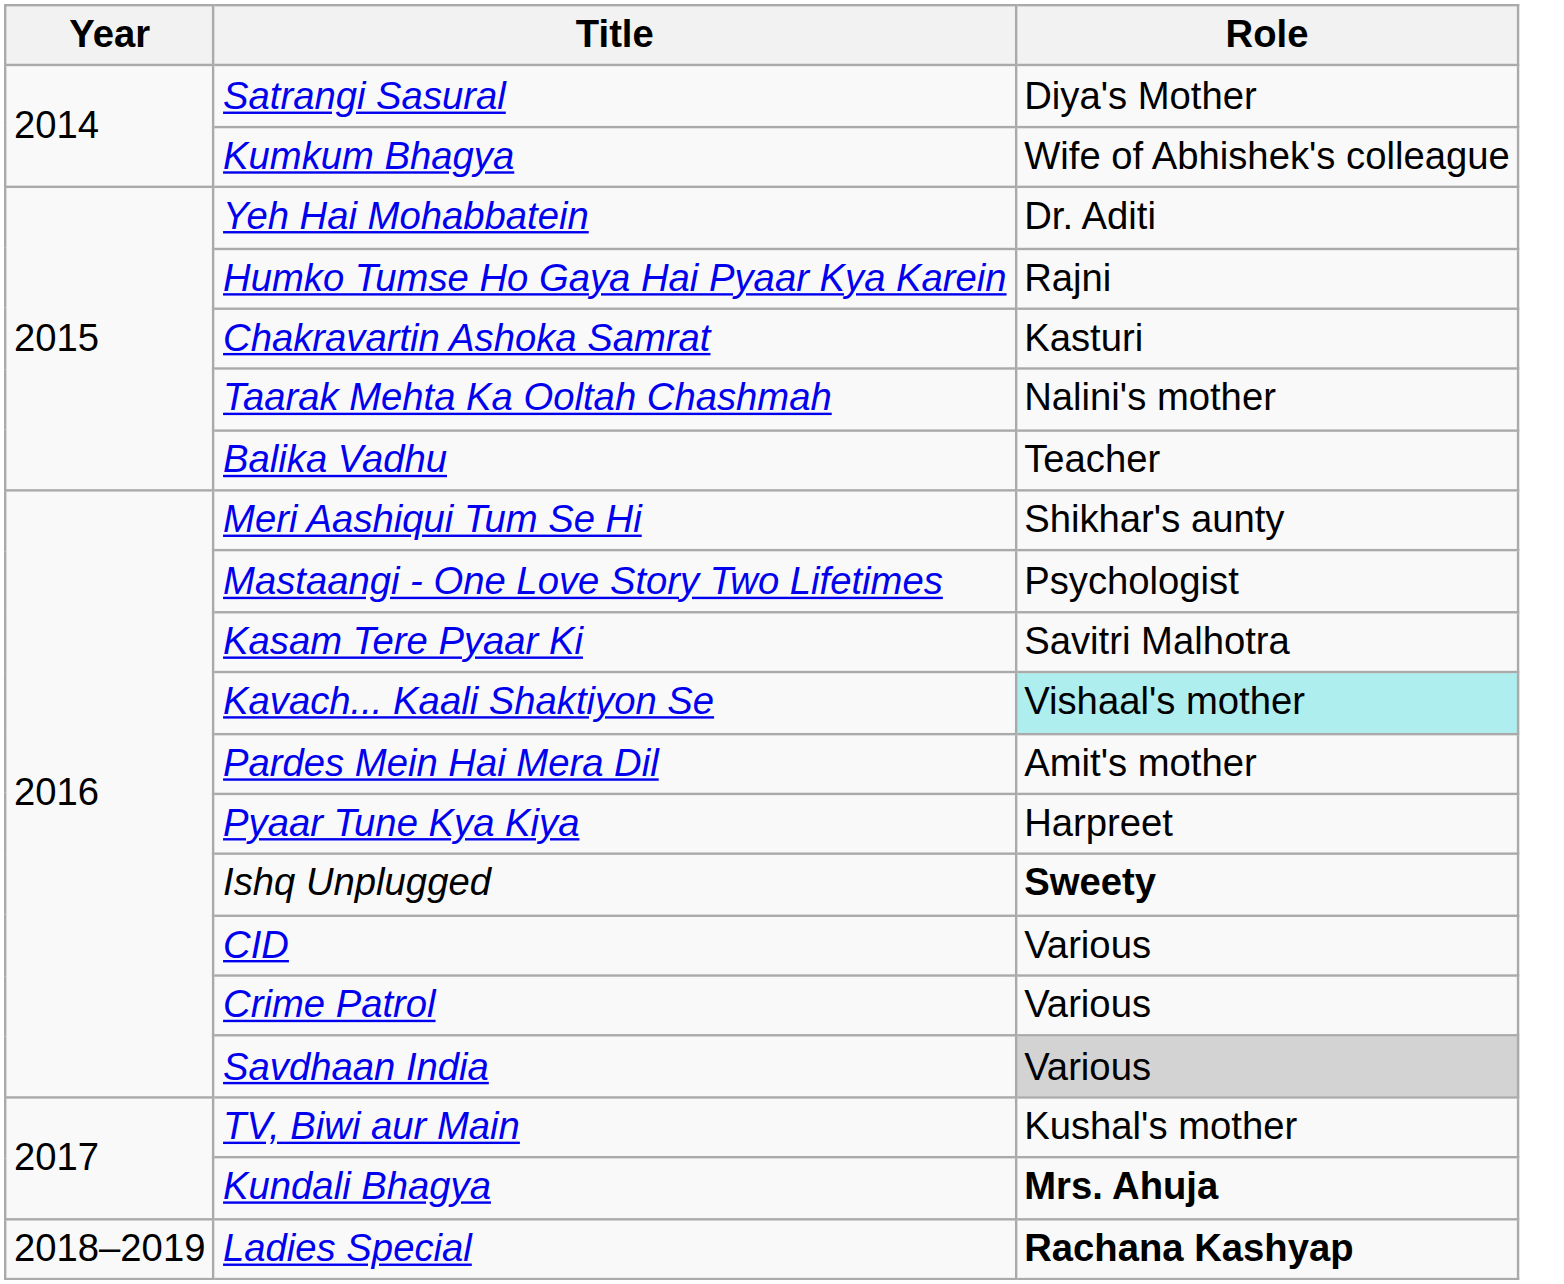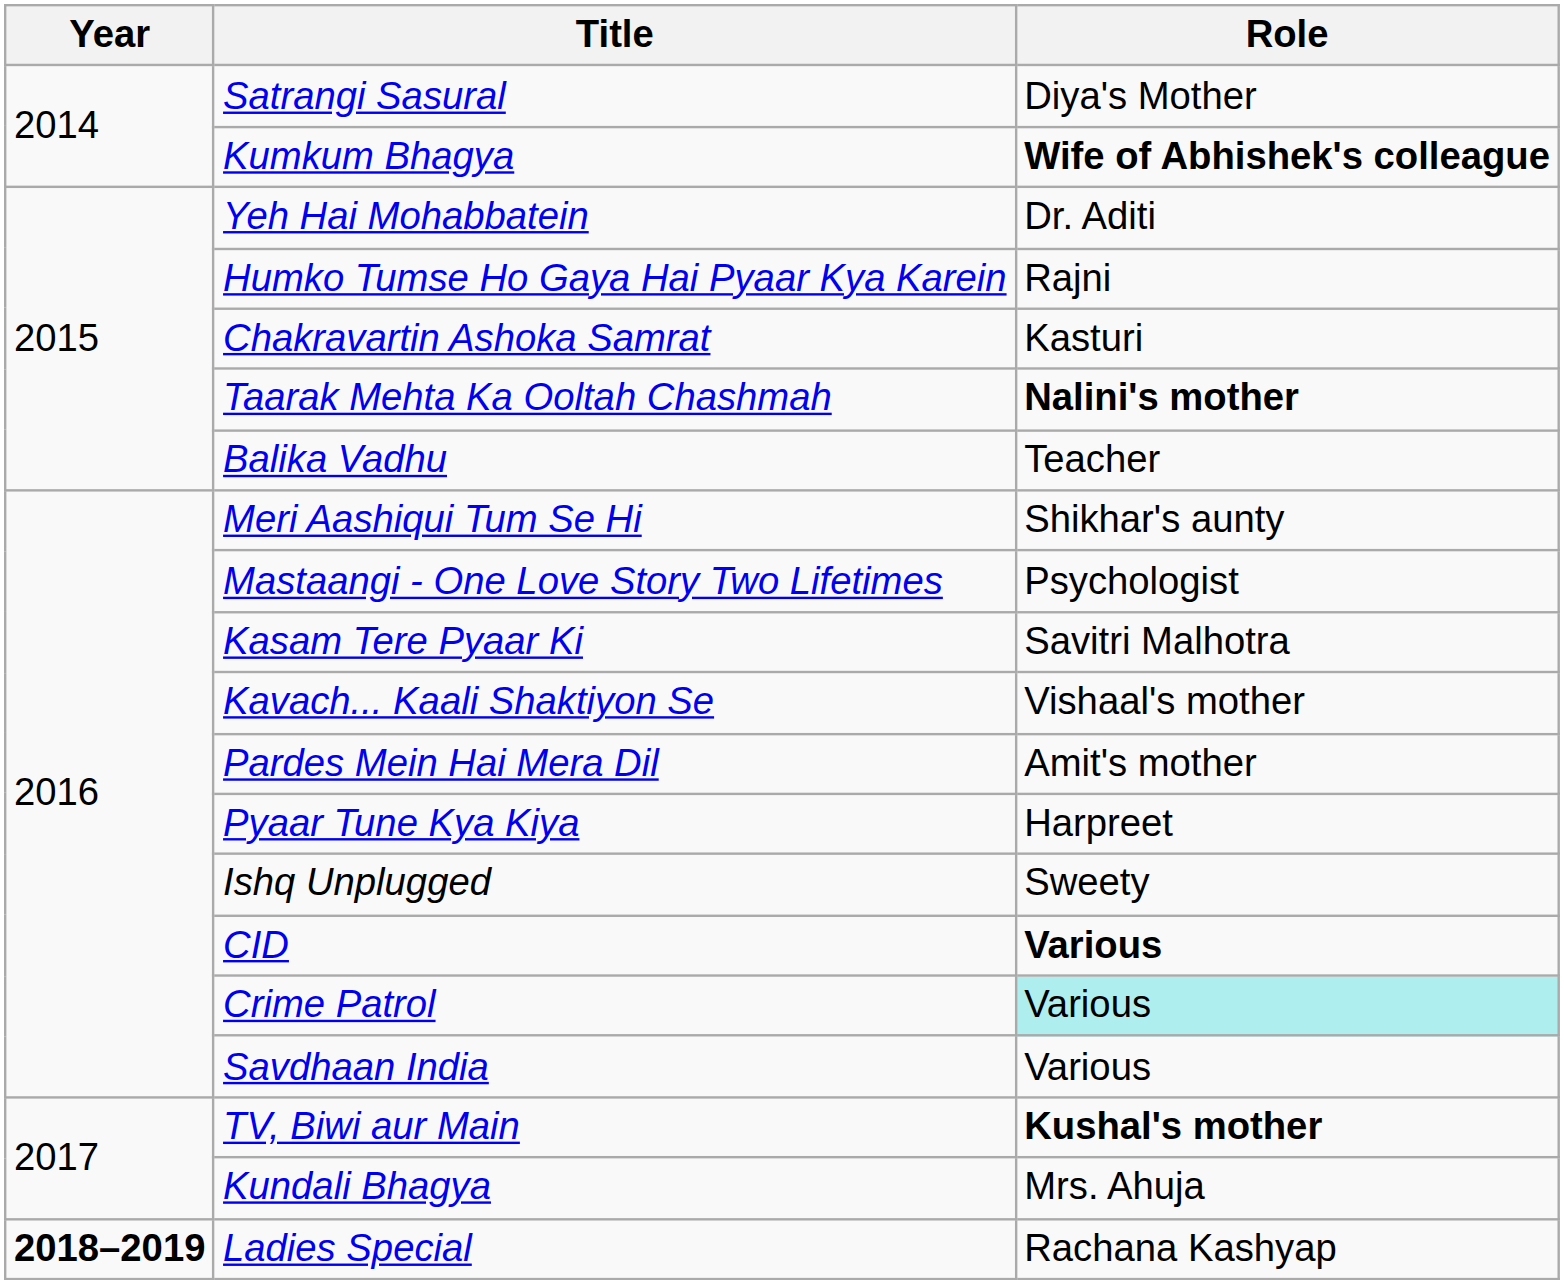(1267, 156) normal -> (1287, 156) bold
(1150, 398) normal -> (1162, 398) bold
(1165, 701) paleturquoise background -> (1165, 701) no background
(1090, 883) bold -> (1087, 883) normal
(1088, 944) normal -> (1093, 944) bold
(1088, 1005) no background -> (1088, 1005) paleturquoise background
(1088, 1065) lightgrey background -> (1088, 1065) no background
(1161, 1126) normal -> (1173, 1126) bold
(1121, 1187) bold -> (1115, 1187) normal
(110, 1247) normal -> (110, 1247) bold
(1189, 1247) bold -> (1180, 1247) normal
